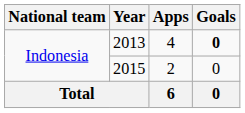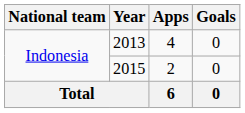(216, 42) bold -> (216, 42) normal
